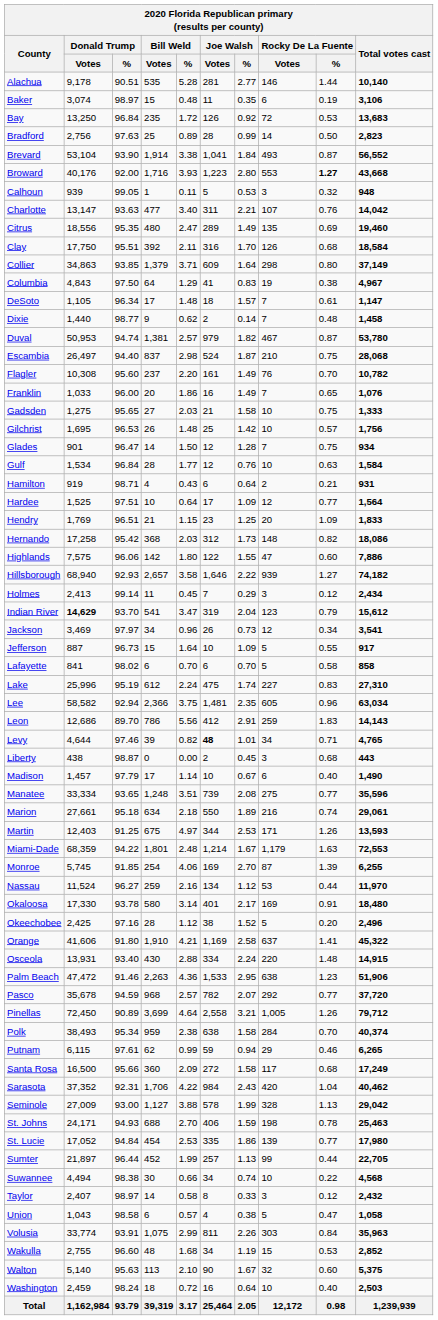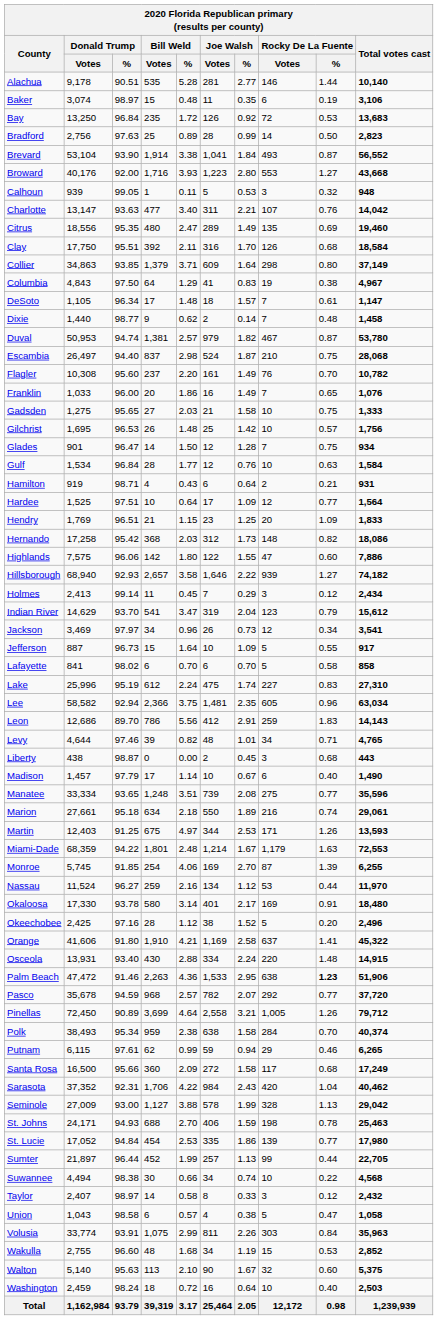(328, 172) bold -> (328, 173) normal
(81, 611) bold -> (81, 611) normal
(208, 739) bold -> (208, 739) normal
(328, 977) normal -> (328, 976) bold
